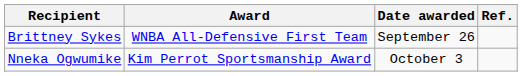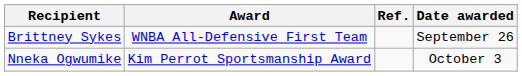columns swapped: (426, 16) <-> (498, 16)
